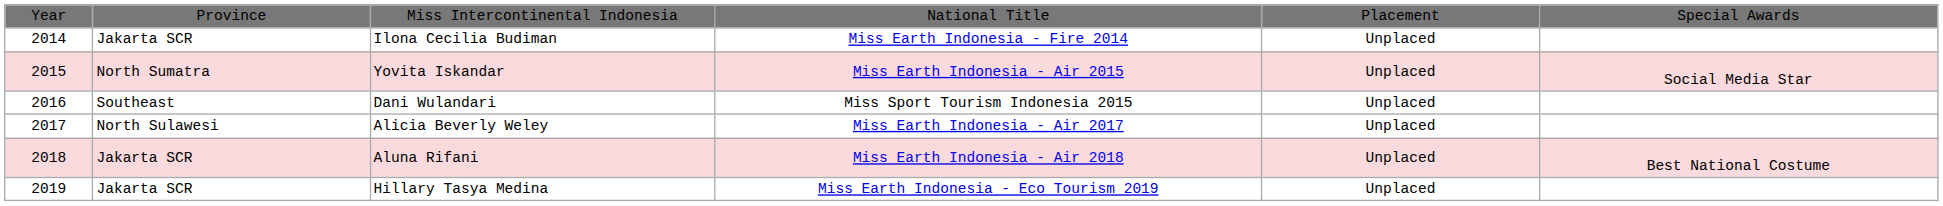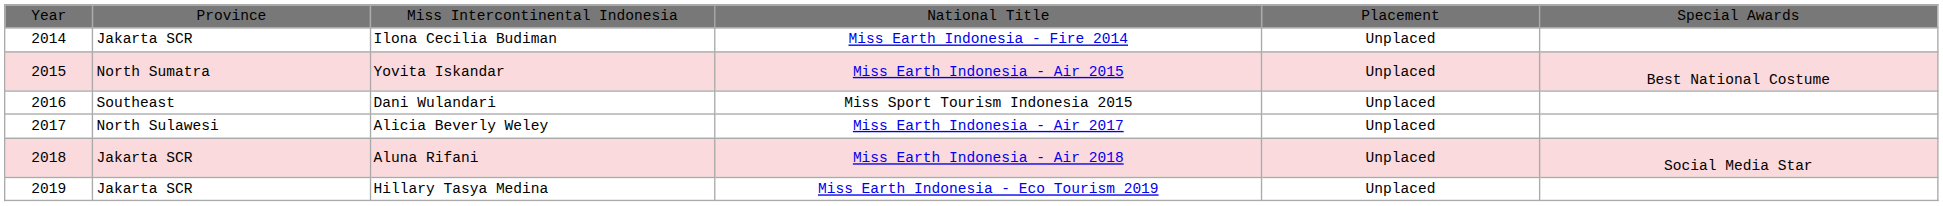(1738, 79) Social Media Star -> (1738, 79) Best National Costume
(1738, 165) Best National Costume -> (1738, 165) Social Media Star
